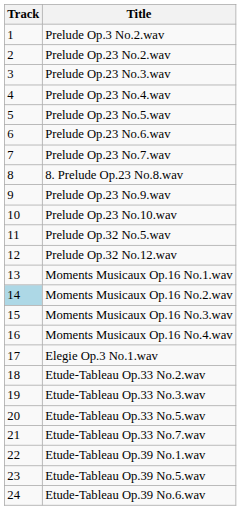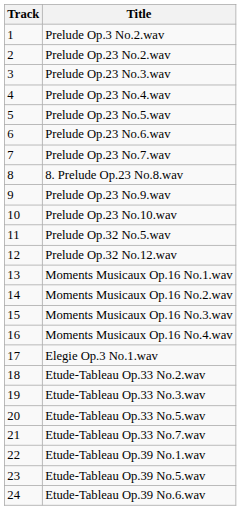(14, 295) lightblue background -> (14, 295) no background
